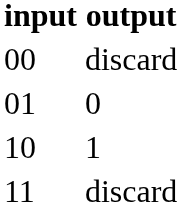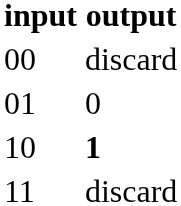(93, 147) normal -> (93, 147) bold
